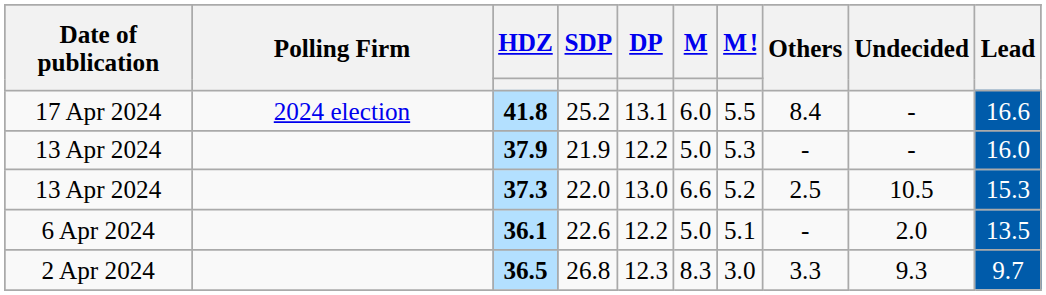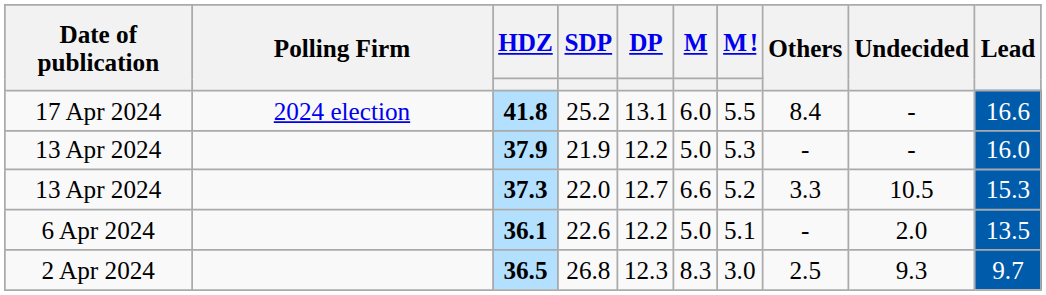(646, 190) 13.0 -> (646, 190) 12.7
(805, 190) 2.5 -> (805, 190) 3.3
(805, 270) 3.3 -> (805, 270) 2.5
